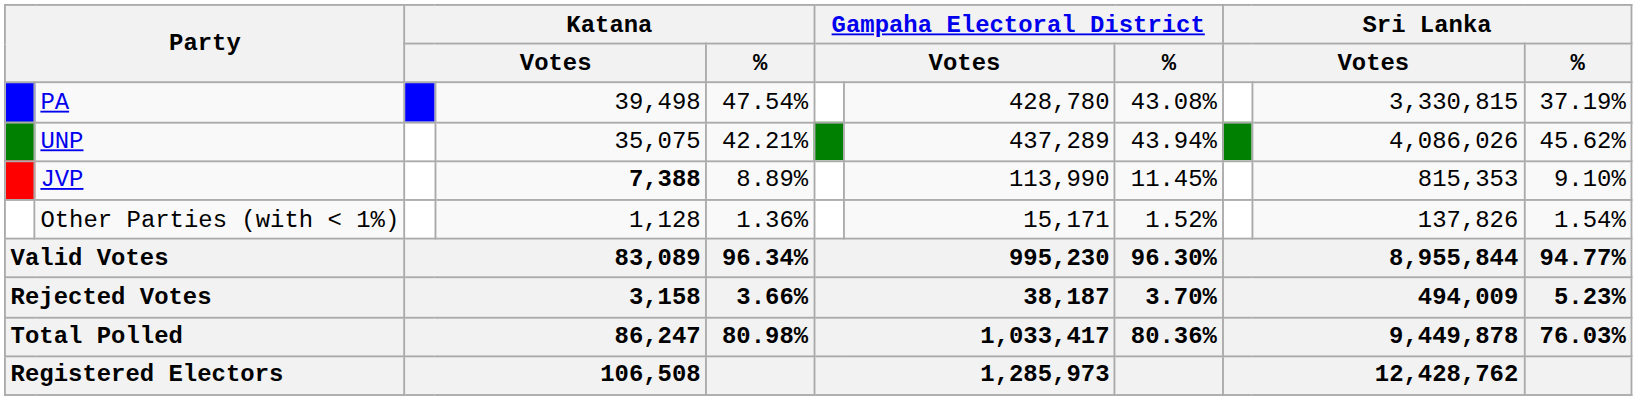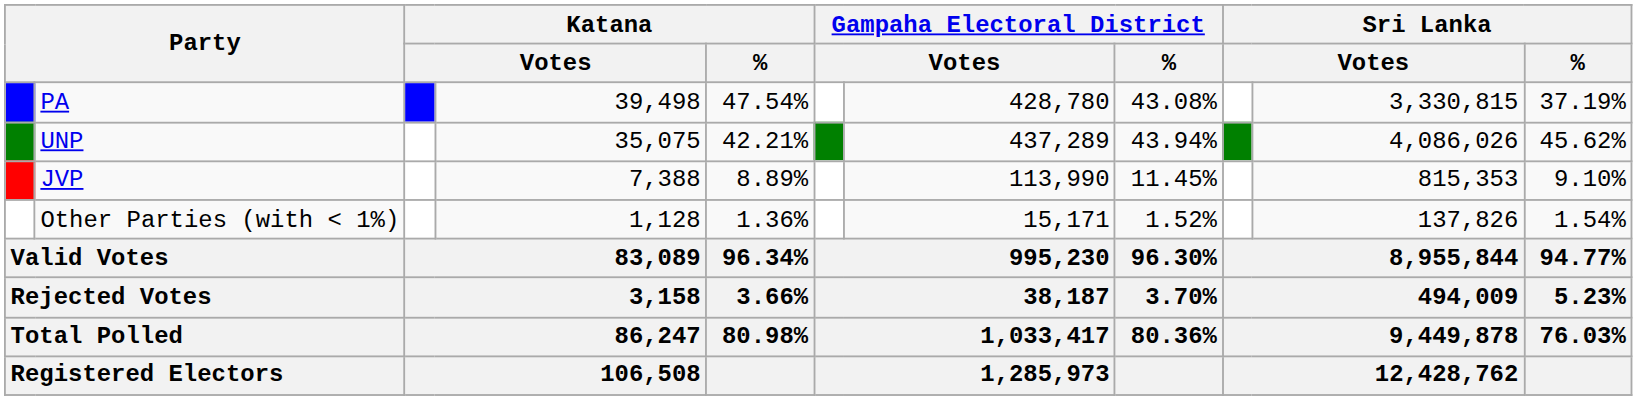(665, 180) bold -> (665, 180) normal
